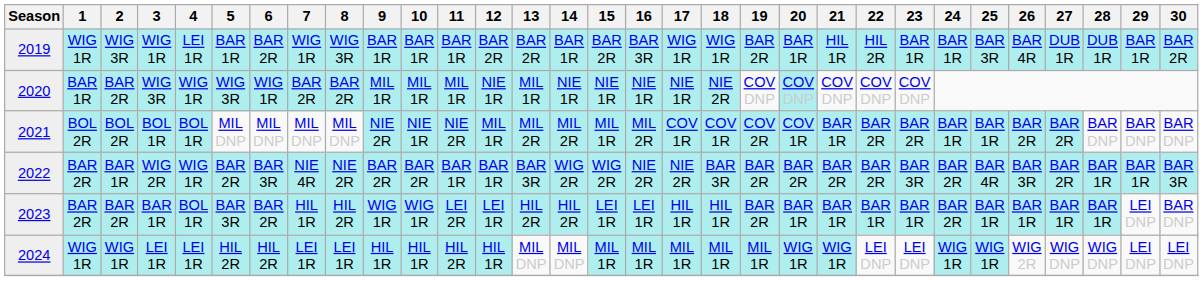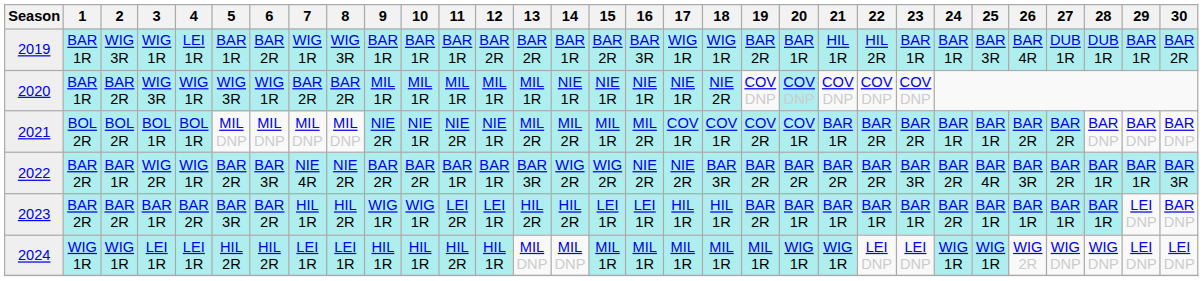(82, 49) WIG 1R -> (82, 49) BAR 1R
(494, 91) NIE 1R -> (494, 91) MIL 1R
(494, 132) MIL 1R -> (494, 132) NIE 1R
(193, 214) BOL 1R -> (194, 214) BAR 2R
